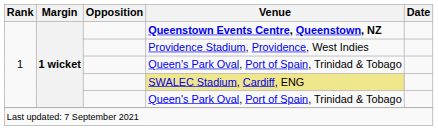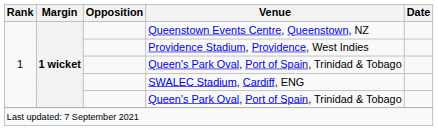(265, 30) bold -> (259, 30) normal
(226, 82) khaki background -> (226, 82) no background
